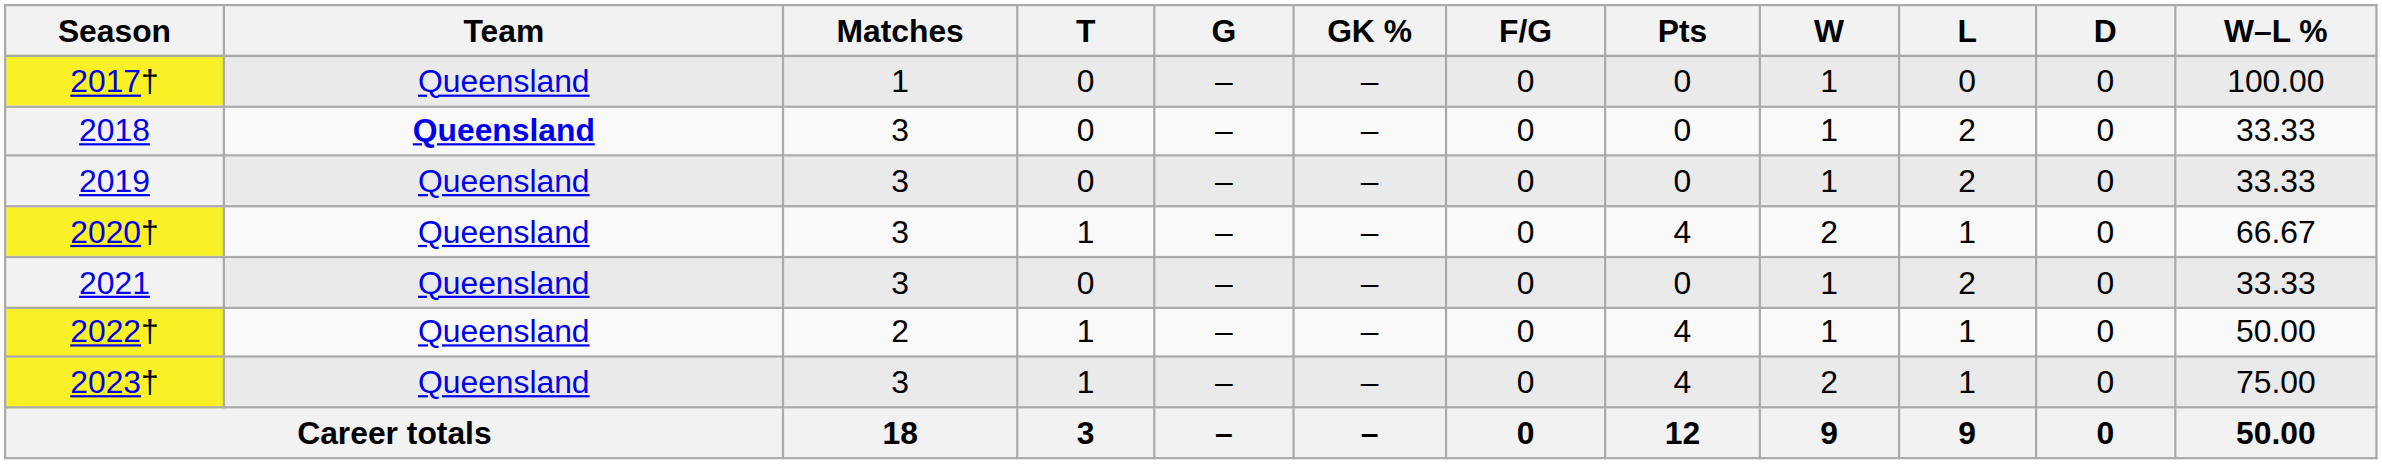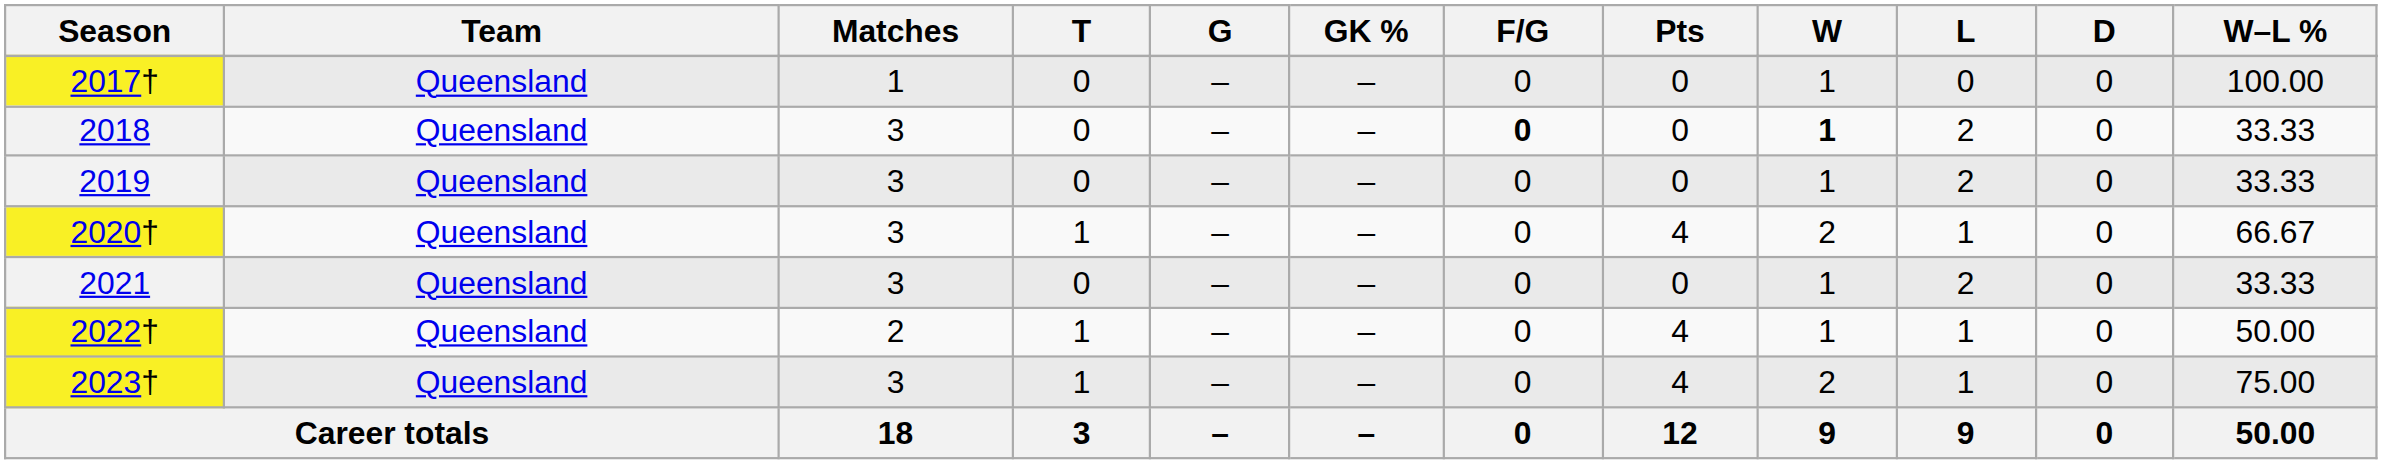(504, 131) bold -> (502, 131) normal
(1526, 131) normal -> (1523, 131) bold
(1829, 131) normal -> (1827, 131) bold
